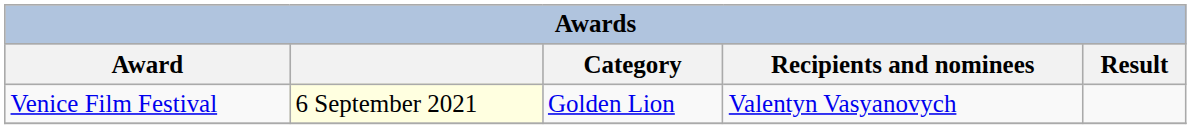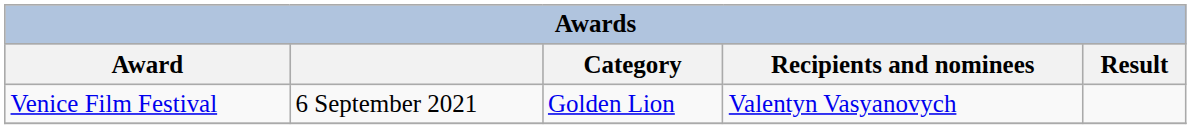(386, 103) lightyellow background -> (386, 103) no background
